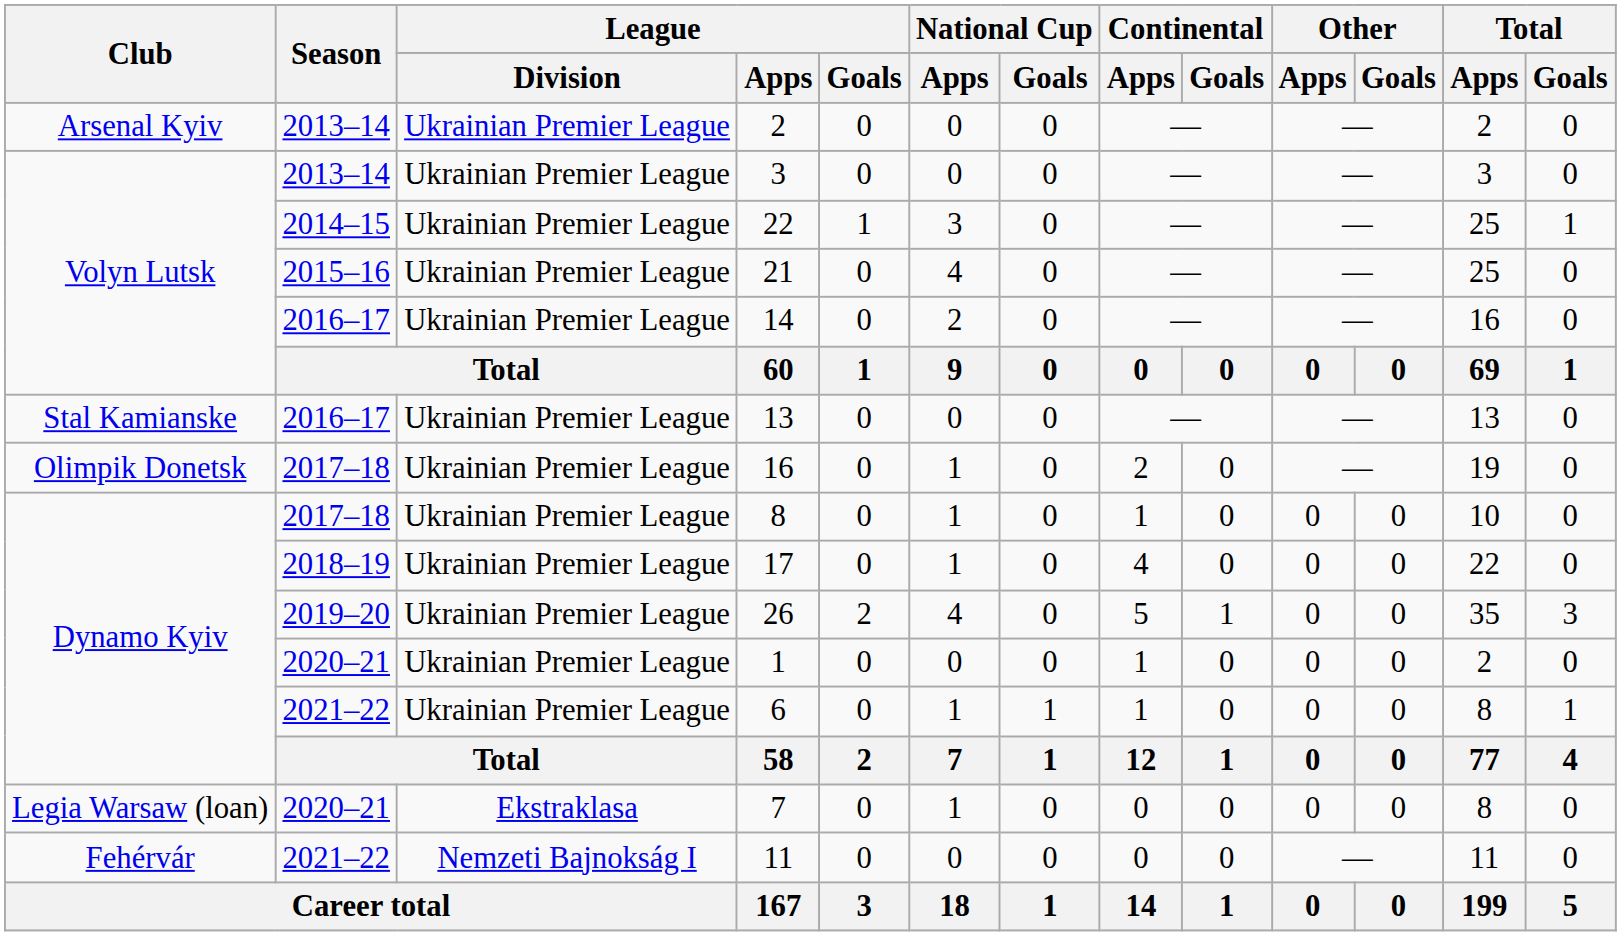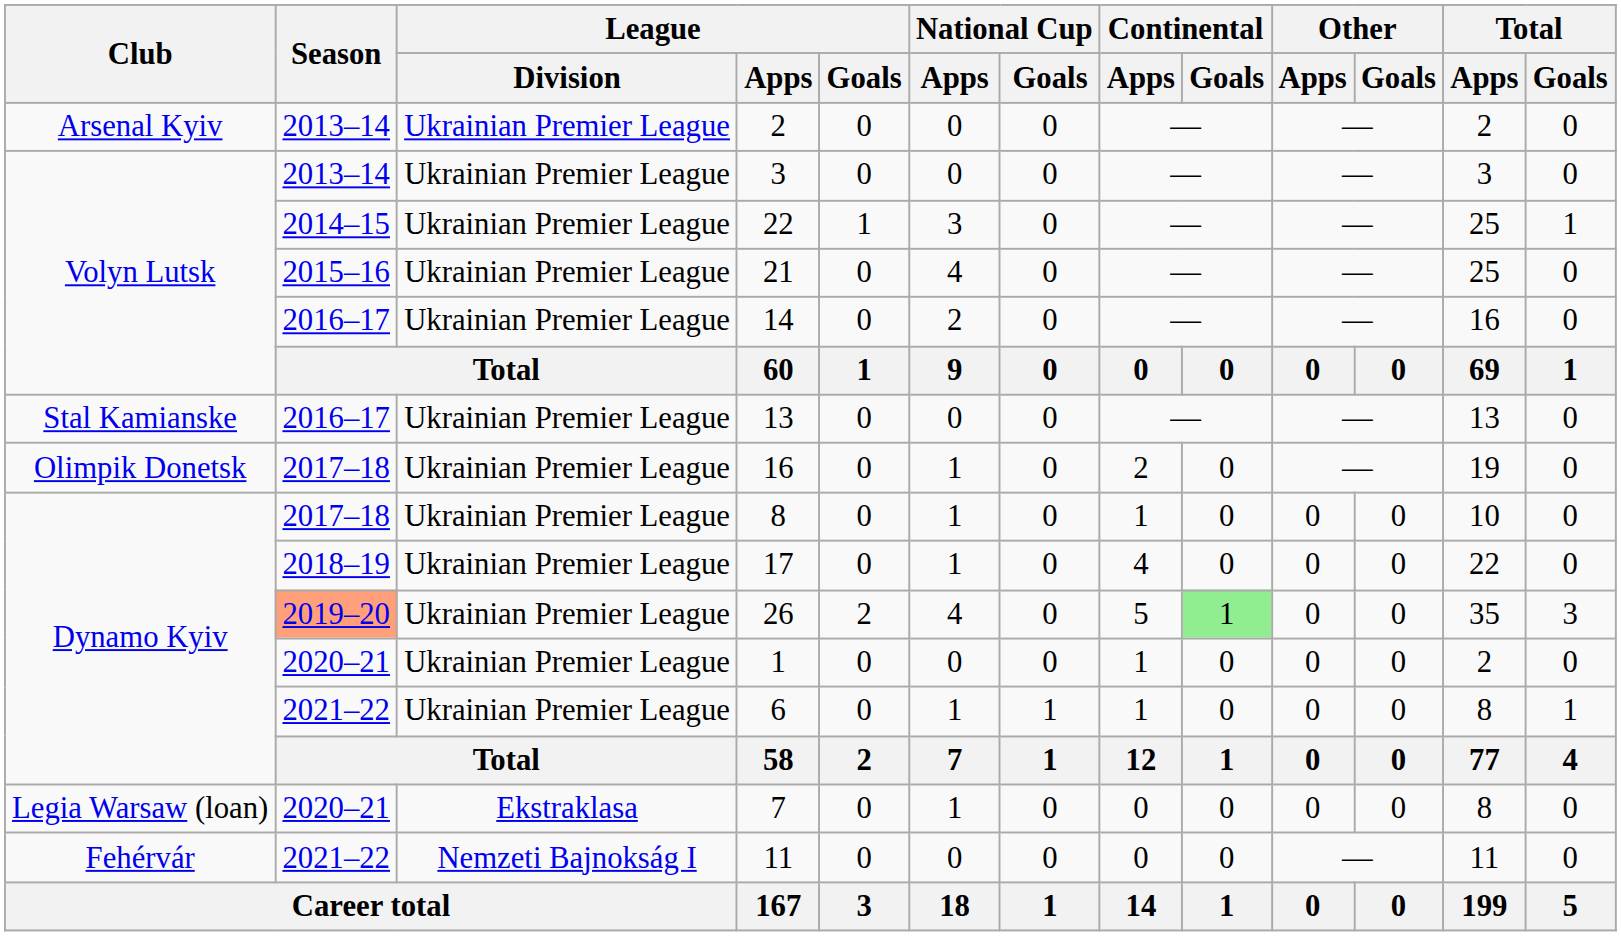(336, 613) no background -> (336, 613) lightsalmon background
(1227, 613) no background -> (1227, 613) lightgreen background
